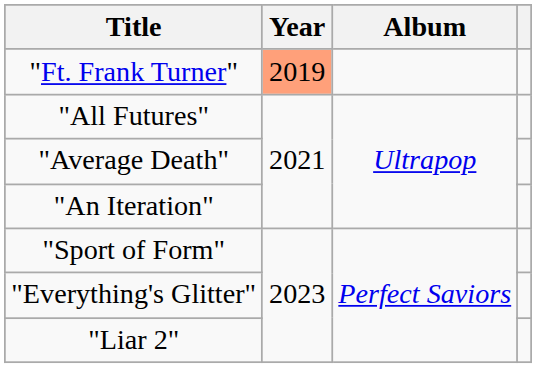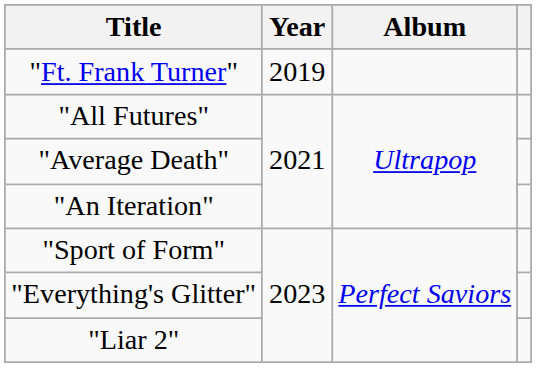(297, 71) lightsalmon background -> (297, 71) no background
